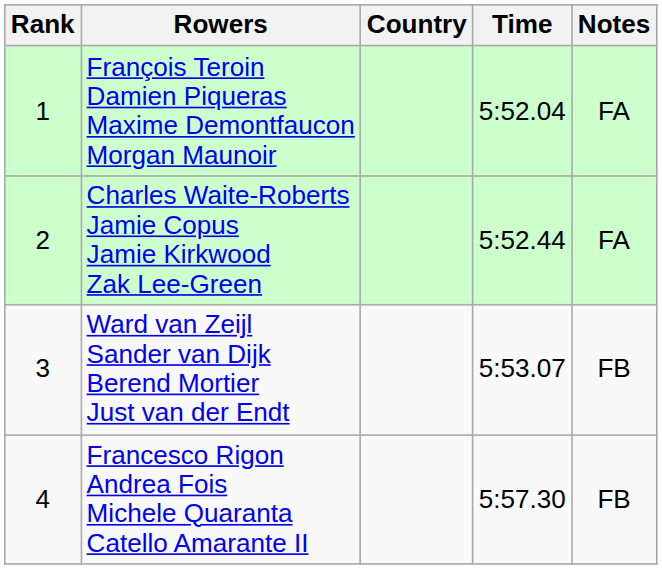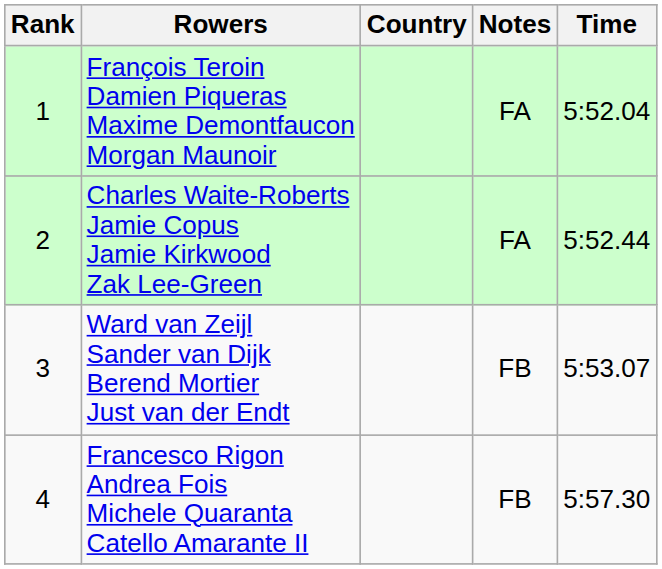columns swapped: (522, 25) <-> (614, 25)
